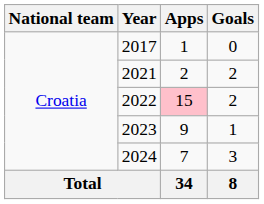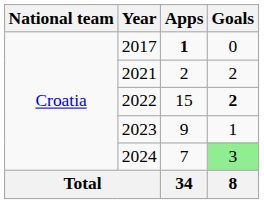(184, 45) normal -> (184, 45) bold
(184, 101) pink background -> (184, 101) no background
(233, 101) normal -> (233, 101) bold
(233, 156) no background -> (233, 156) lightgreen background
